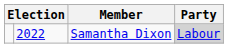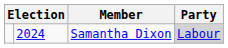(31, 34) 2022 -> (31, 34) 2024
